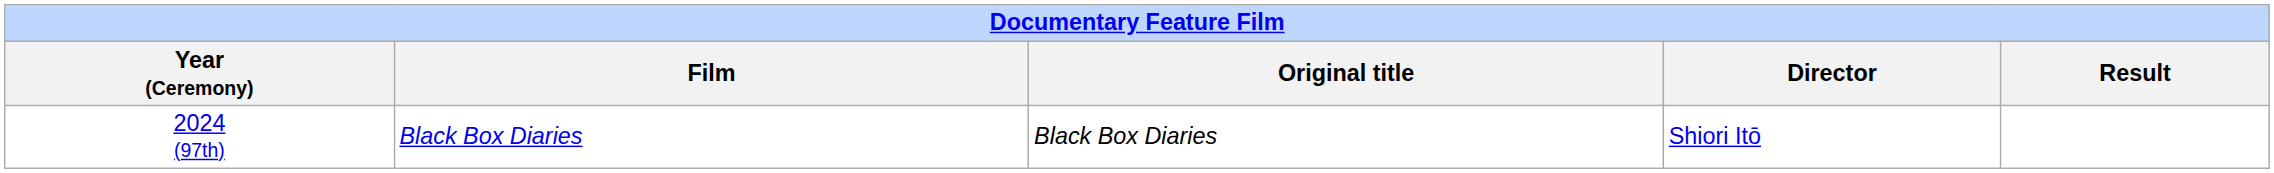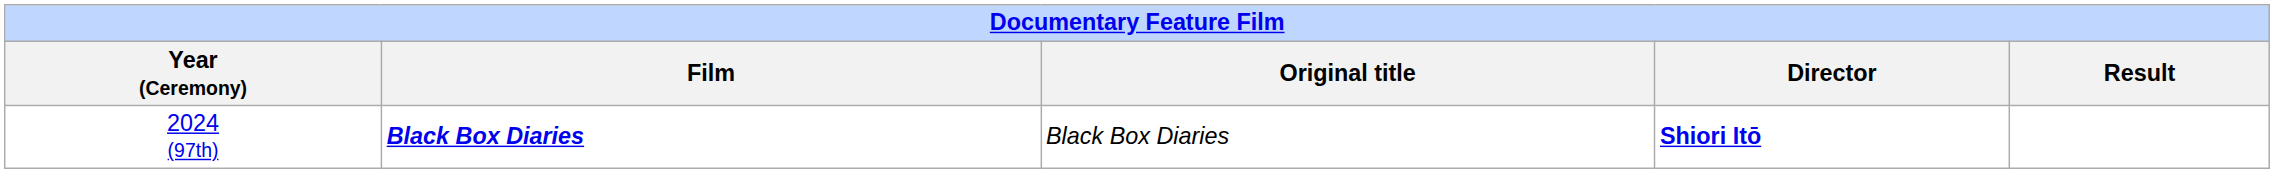(491, 136) normal -> (485, 136) bold
(1715, 136) normal -> (1711, 136) bold
